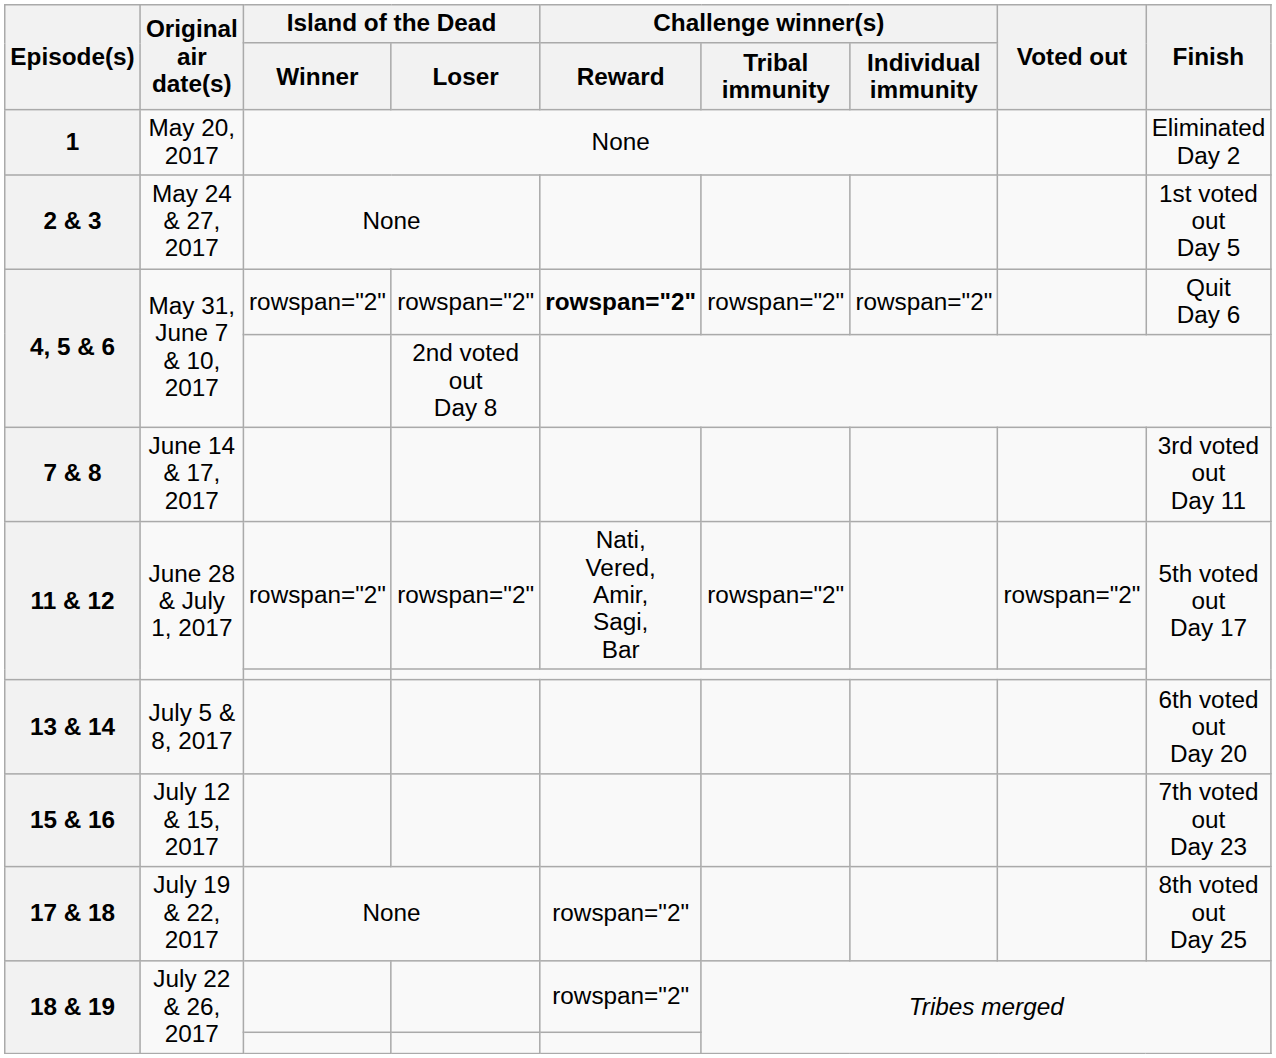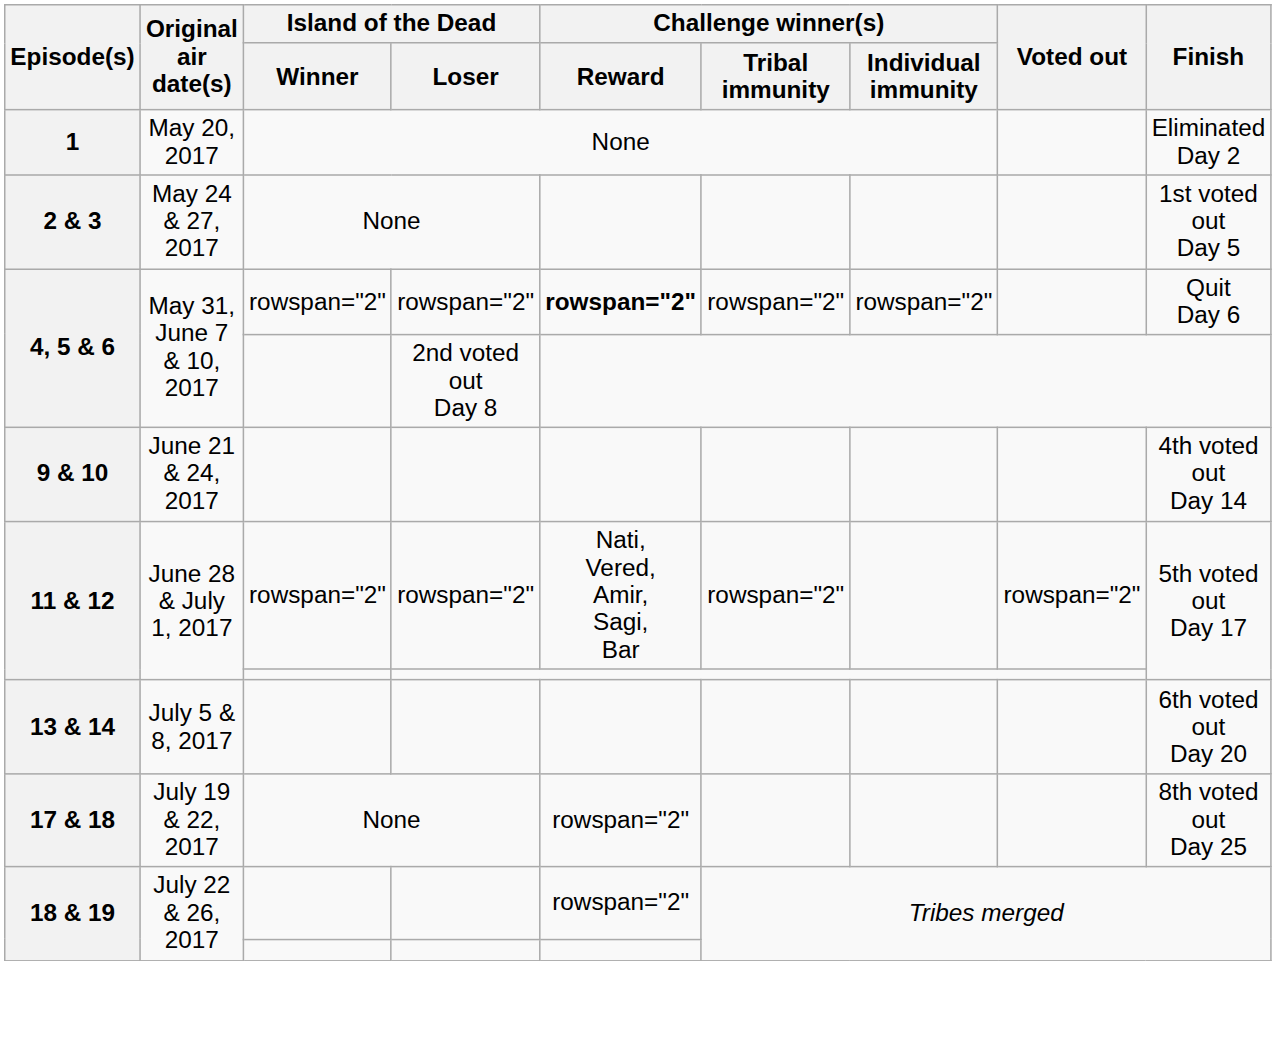- row: (73, 474)
+ row: (73, 474)
- row: (73, 819)
